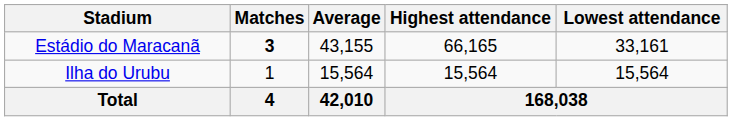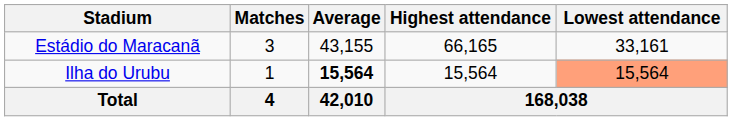(270, 45) bold -> (270, 45) normal
(347, 73) normal -> (347, 73) bold
(642, 73) no background -> (642, 73) lightsalmon background
